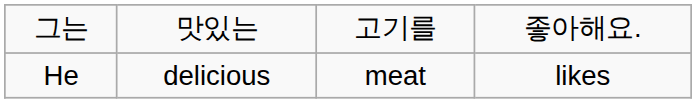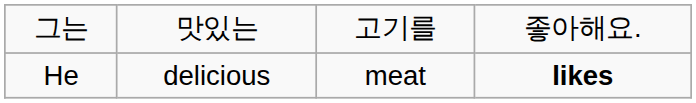(583, 75) normal -> (583, 75) bold
